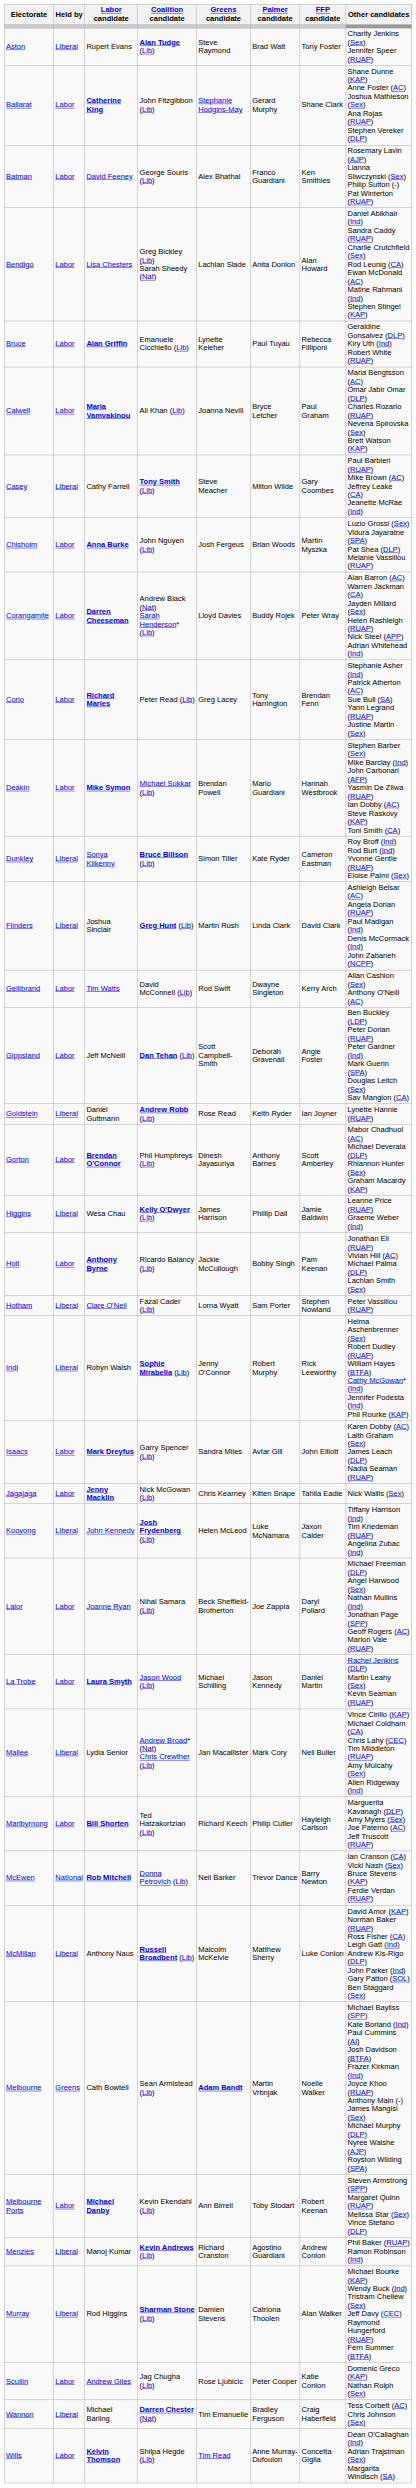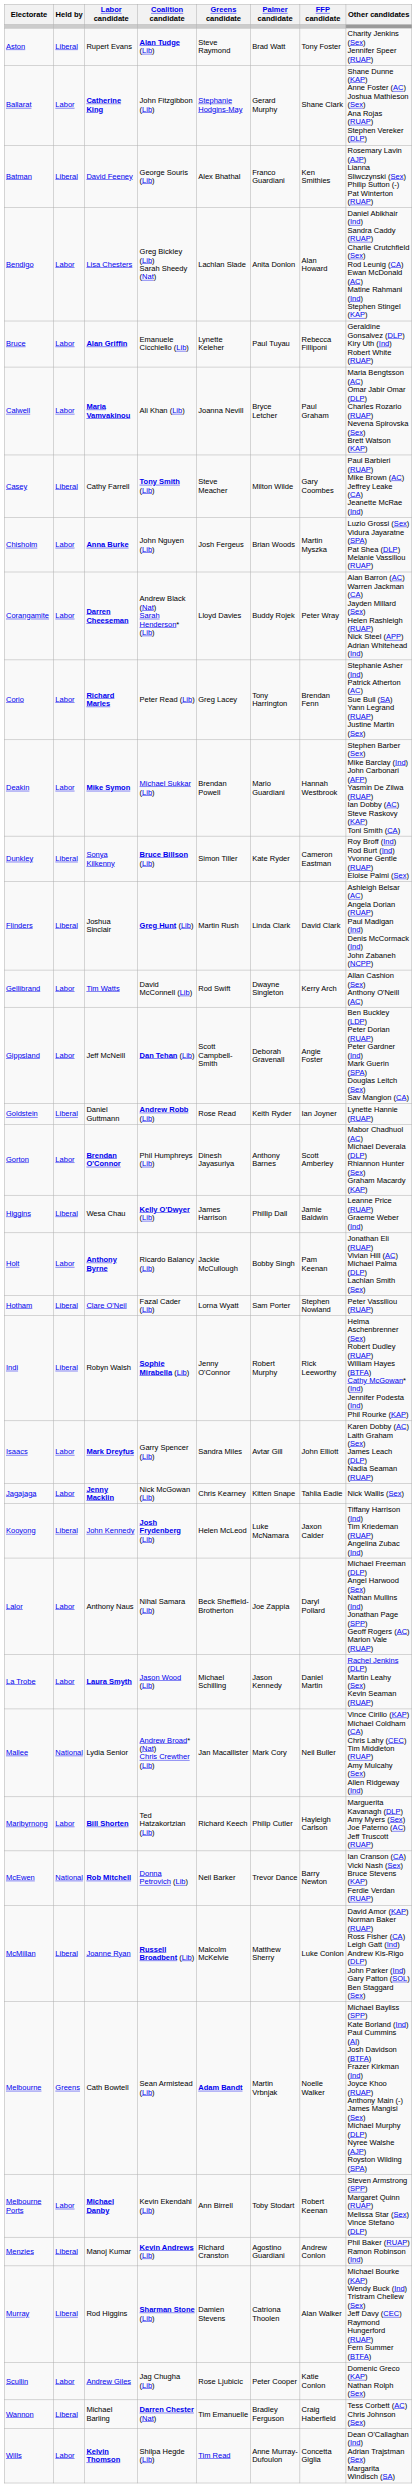(65, 176) Labor -> (67, 176) Liberal
(109, 1606) Joanne Ryan -> (110, 1606) Anthony Naus
(67, 1752) Liberal -> (69, 1752) National
(110, 1953) Anthony Naus -> (109, 1953) Joanne Ryan
